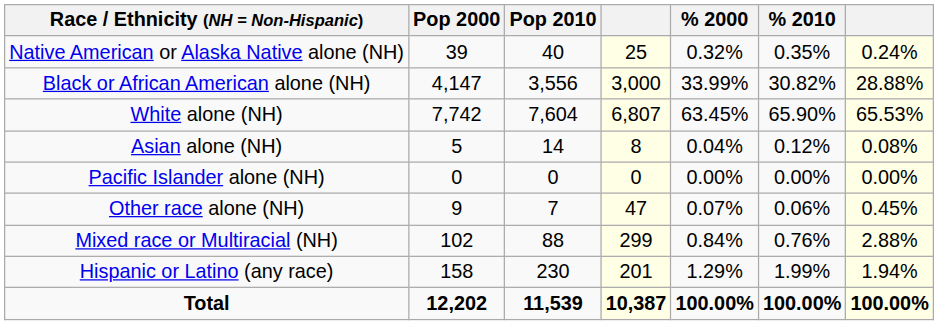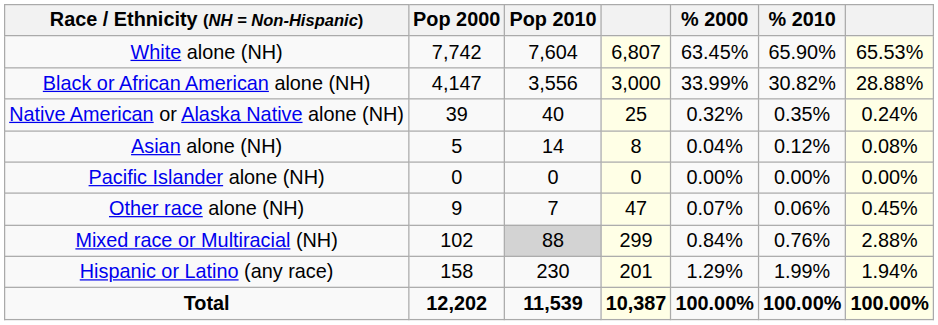rows swapped: (207, 114) <-> (207, 51)
(553, 240) no background -> (553, 240) lightgrey background
